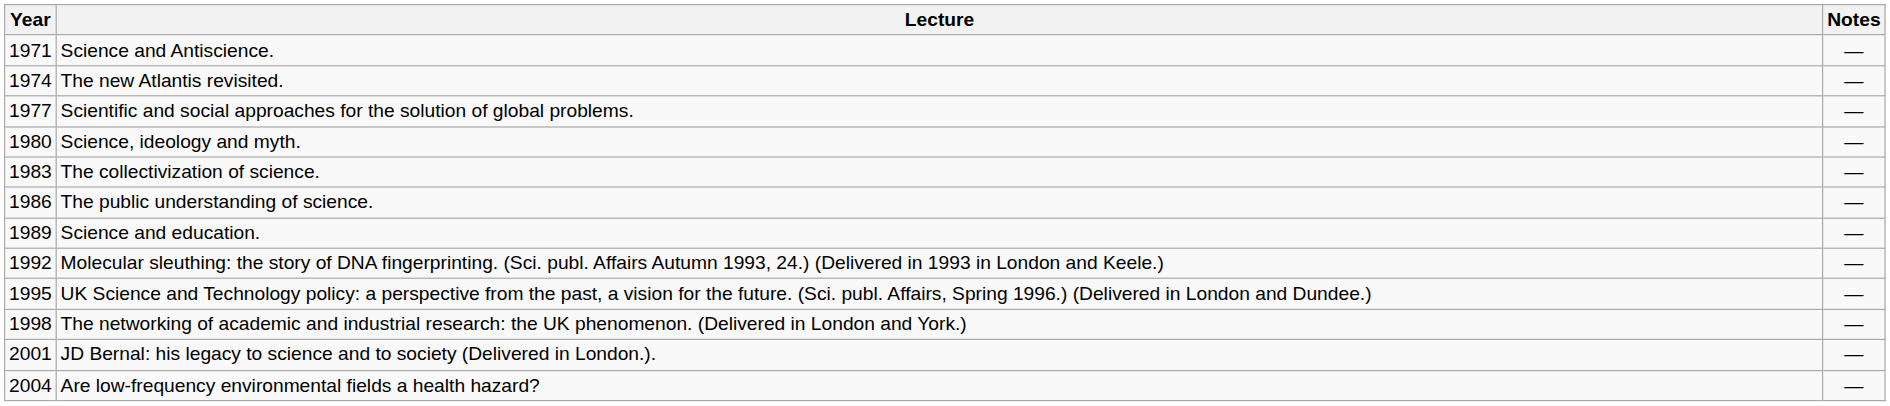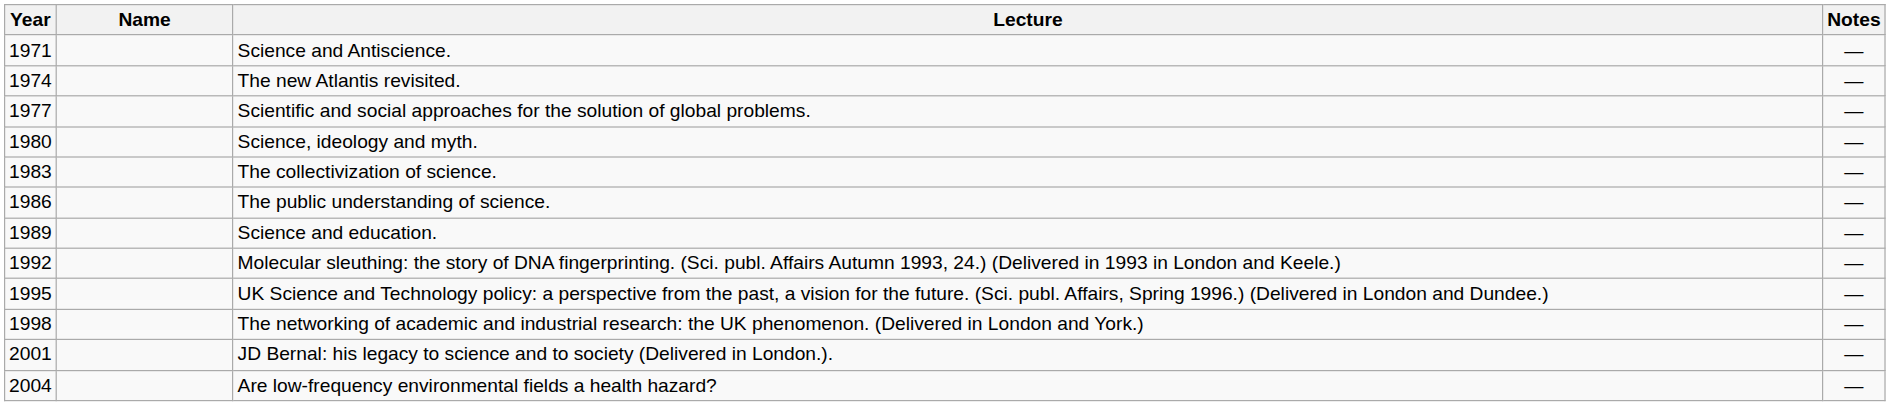+ column: (145, 19)
